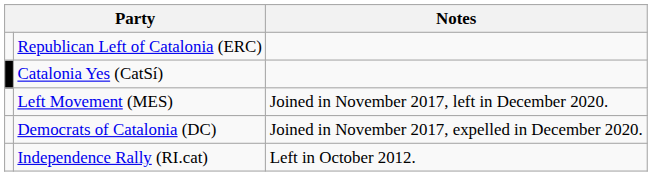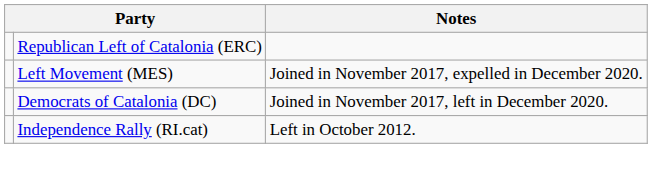- row: (90, 74)
(439, 102) Joined in November 2017, left in December 2020. -> (456, 74) Joined in November 2017, expelled in December 2020.
(456, 129) Joined in November 2017, expelled in December 2020. -> (439, 102) Joined in November 2017, left in December 2020.
